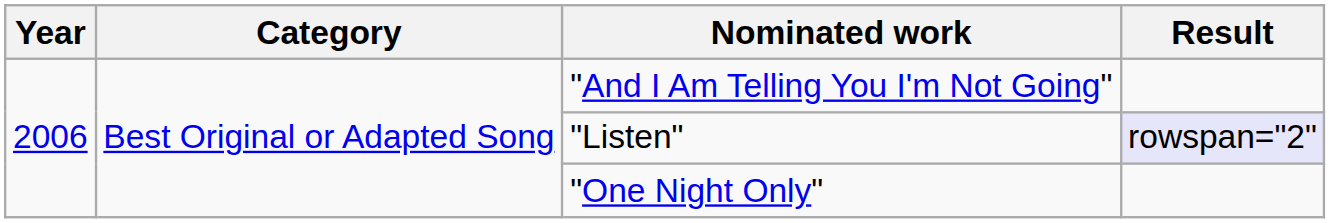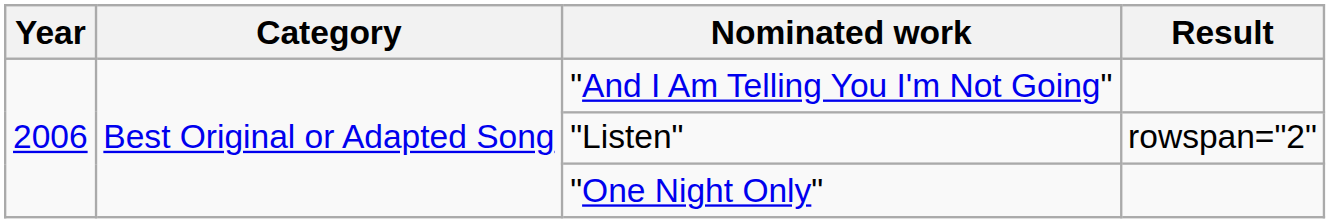(1223, 138) lavender background -> (1223, 138) no background
